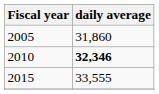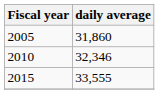(93, 57) bold -> (93, 57) normal
